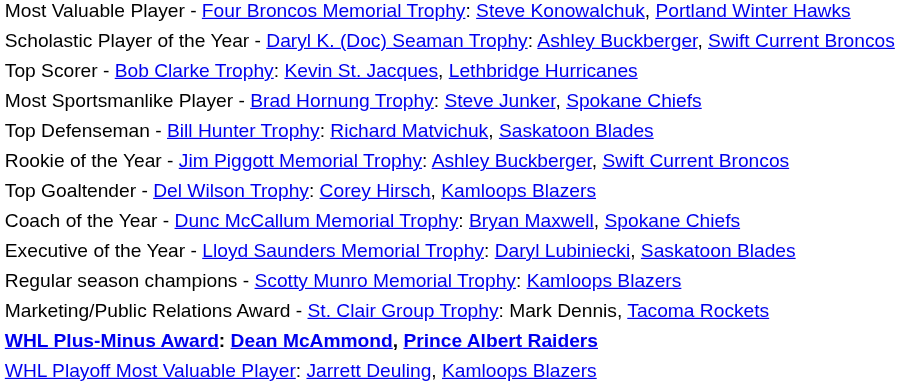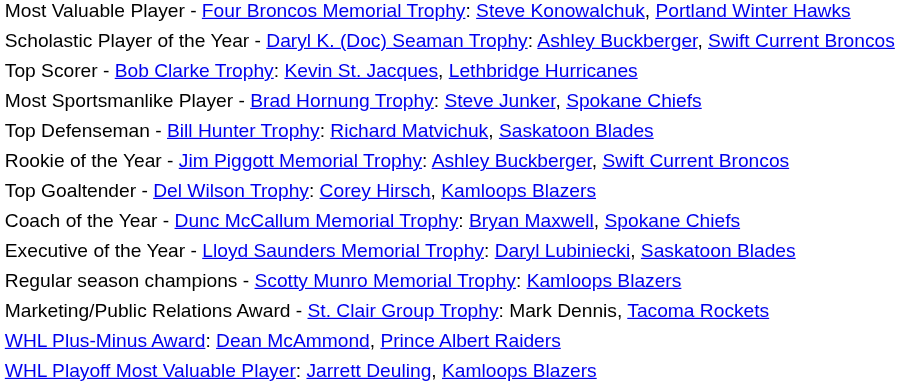(301, 340) bold -> (283, 340) normal
